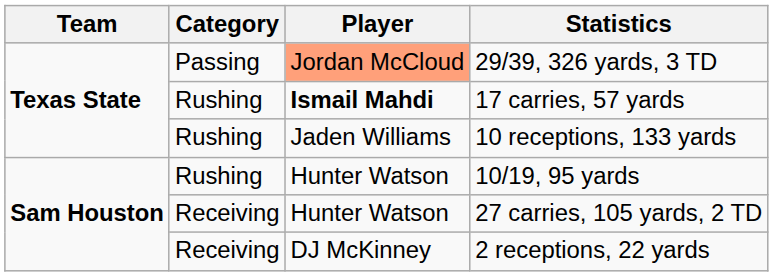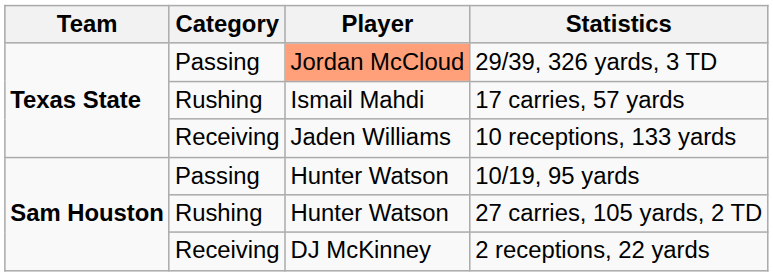(362, 99) bold -> (358, 99) normal
(219, 137) Rushing -> (227, 137) Receiving
(219, 175) Rushing -> (217, 175) Passing
(227, 213) Receiving -> (219, 213) Rushing
